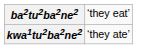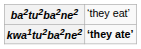(109, 34) normal -> (110, 34) bold
